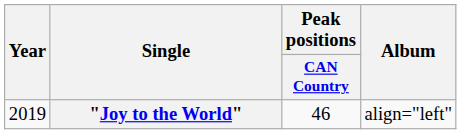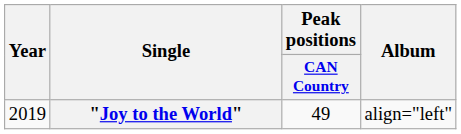(321, 113) 46 -> (321, 113) 49
